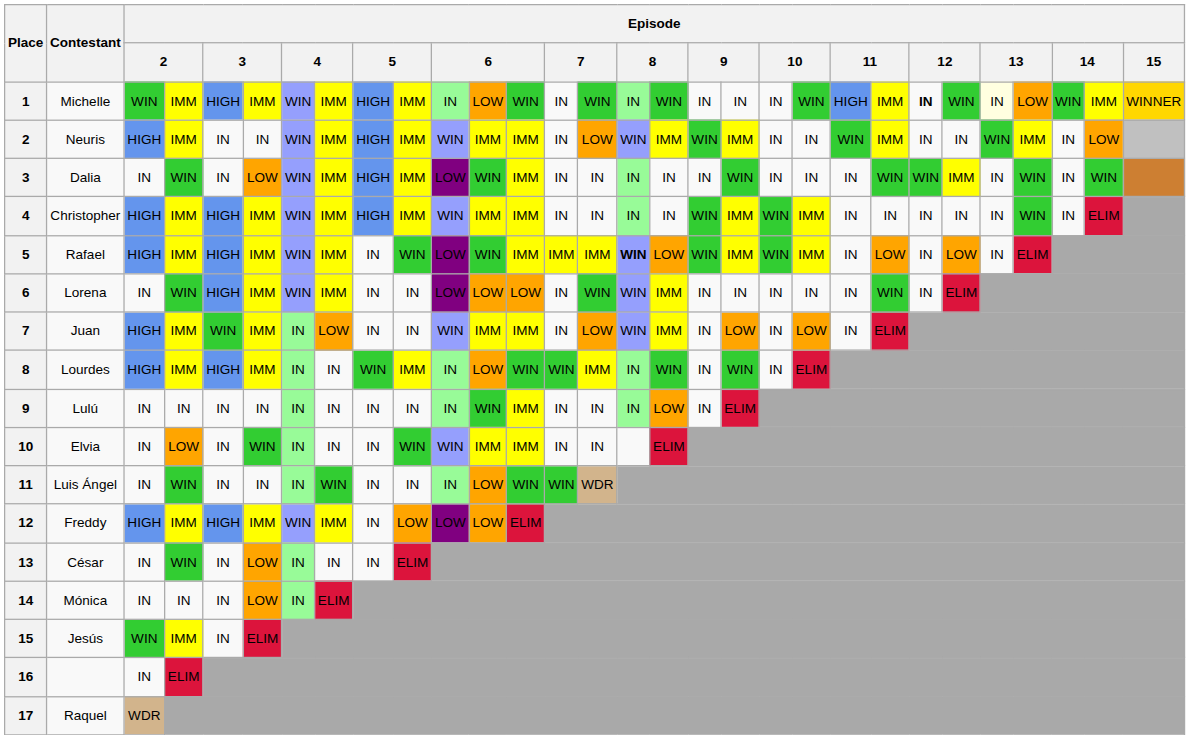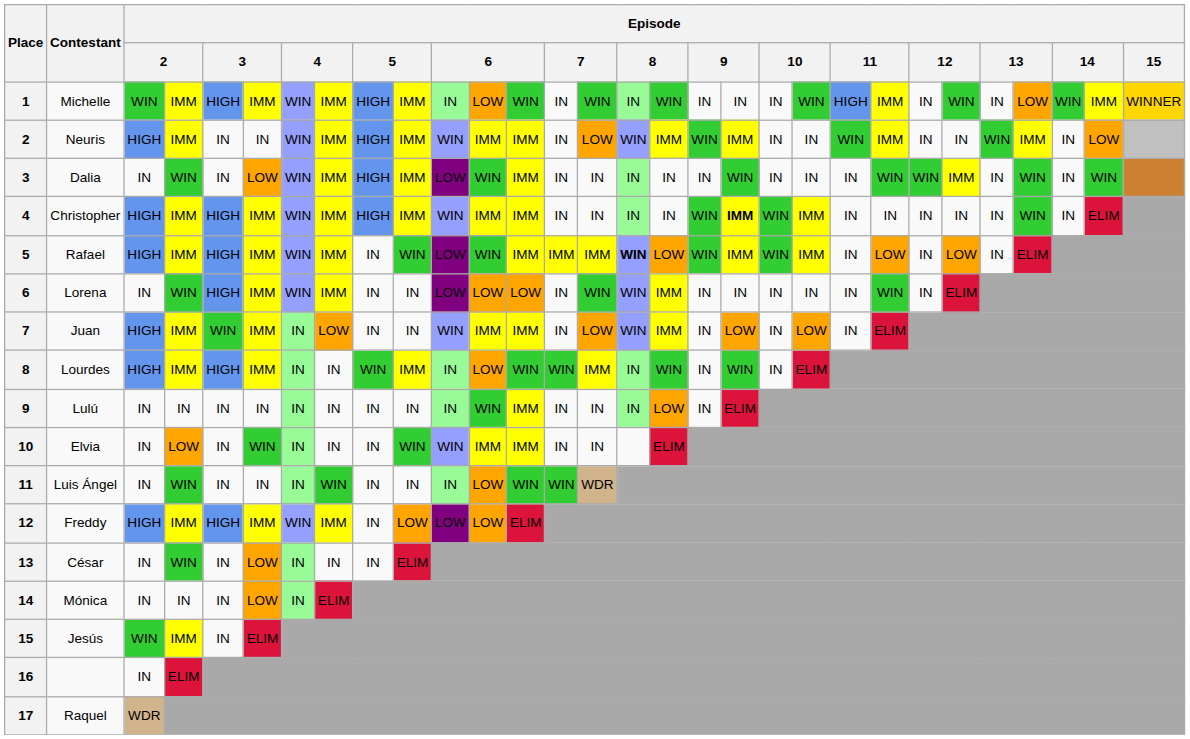(926, 100) bold -> (926, 100) normal
(997, 100) lightyellow background -> (997, 100) no background
(740, 215) normal -> (740, 215) bold
